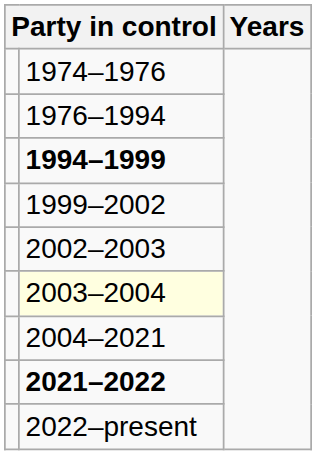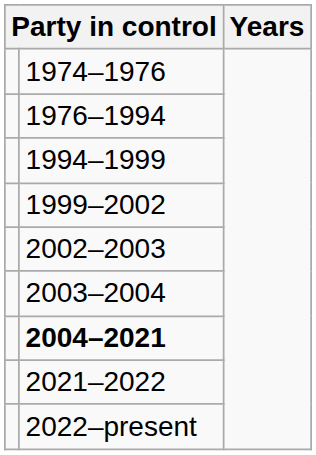(96, 159) bold -> (96, 159) normal
(96, 293) lightyellow background -> (96, 293) no background
(96, 337) normal -> (96, 337) bold
(96, 381) bold -> (96, 381) normal
